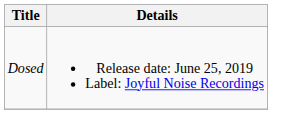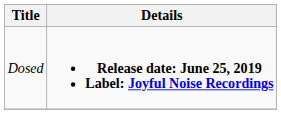(157, 76) normal -> (162, 76) bold
